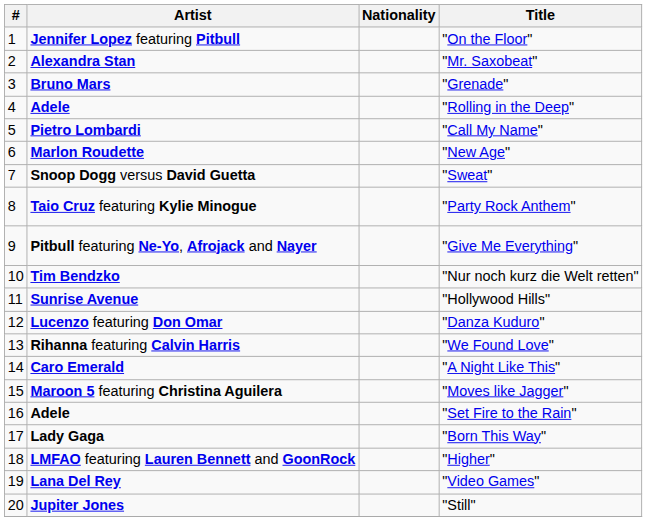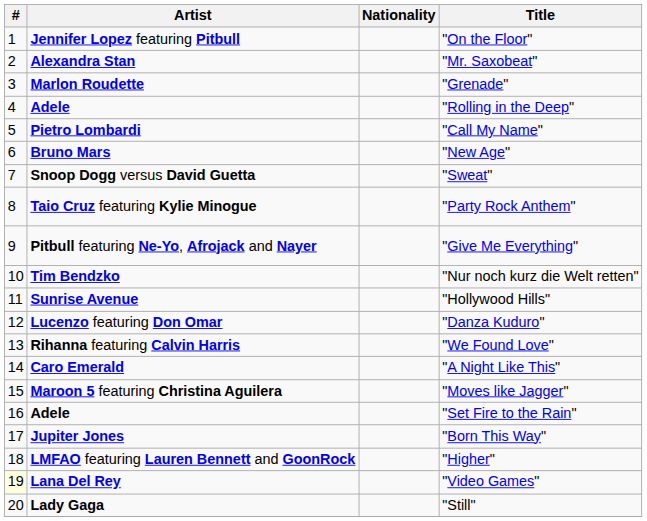(70, 84) Bruno Mars -> (87, 84) Marlon Roudette
(87, 152) Marlon Roudette -> (70, 152) Bruno Mars
(67, 436) Lady Gaga -> (77, 436) Jupiter Jones
(16, 482) no background -> (16, 482) lightyellow background
(77, 505) Jupiter Jones -> (67, 505) Lady Gaga
